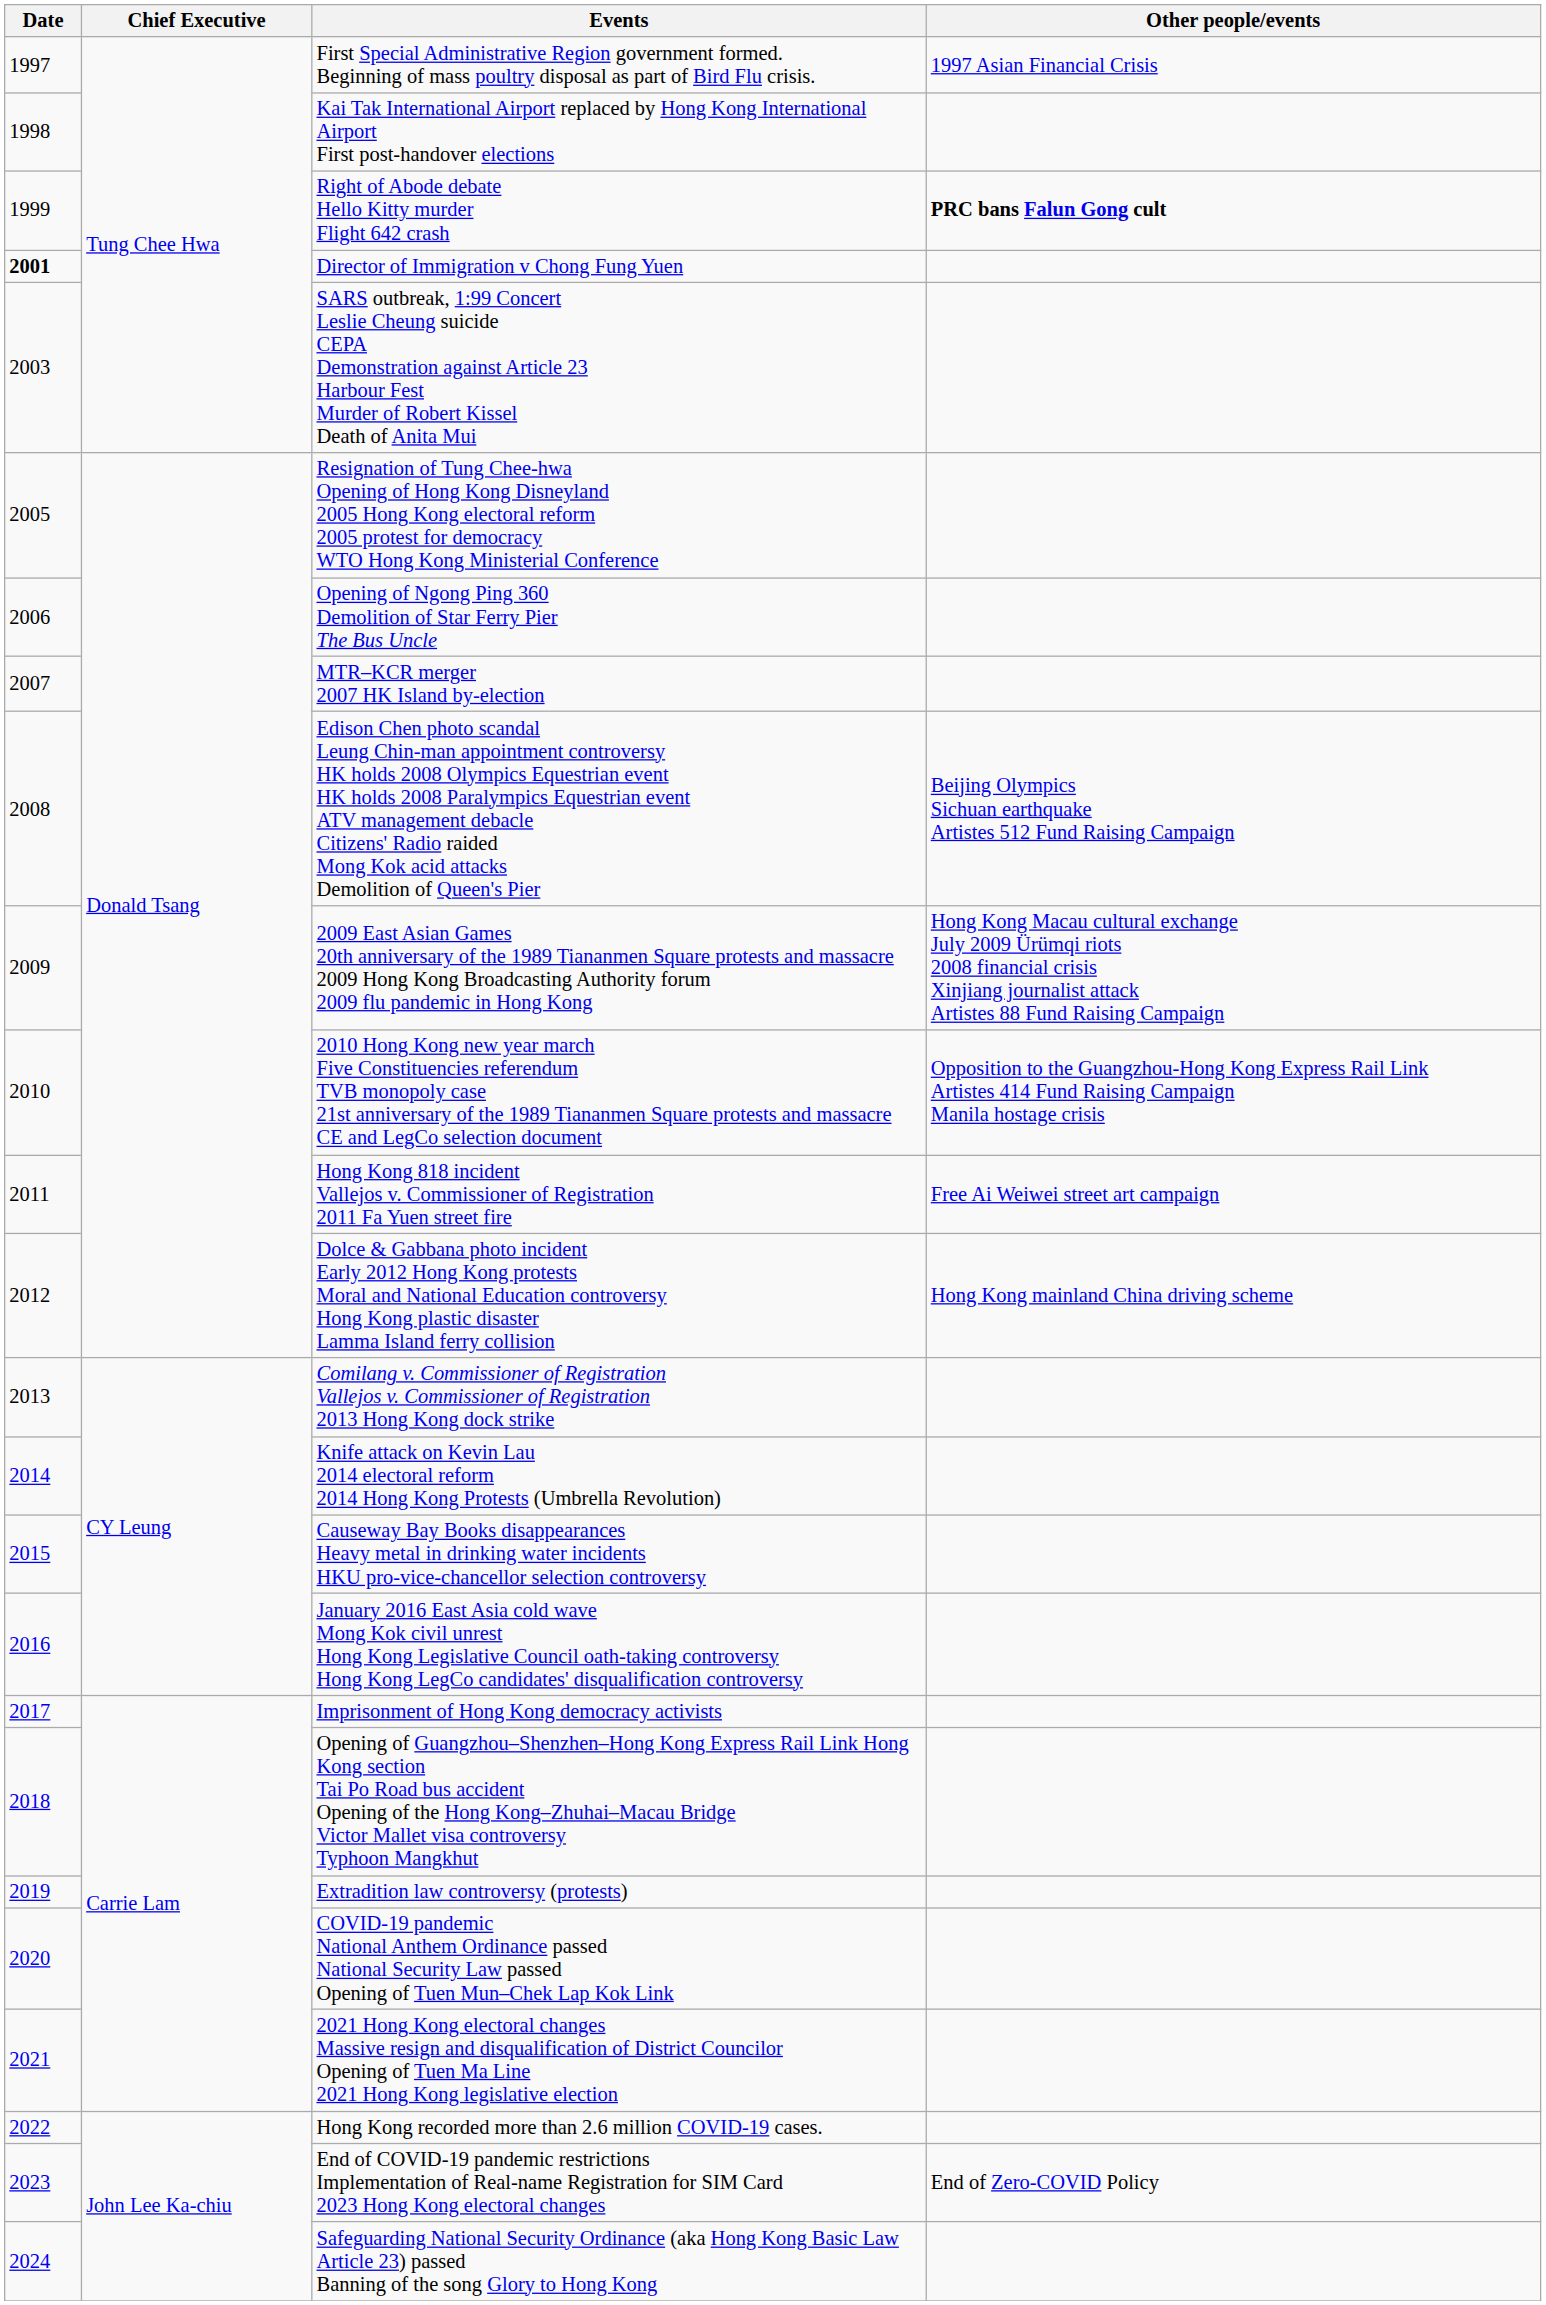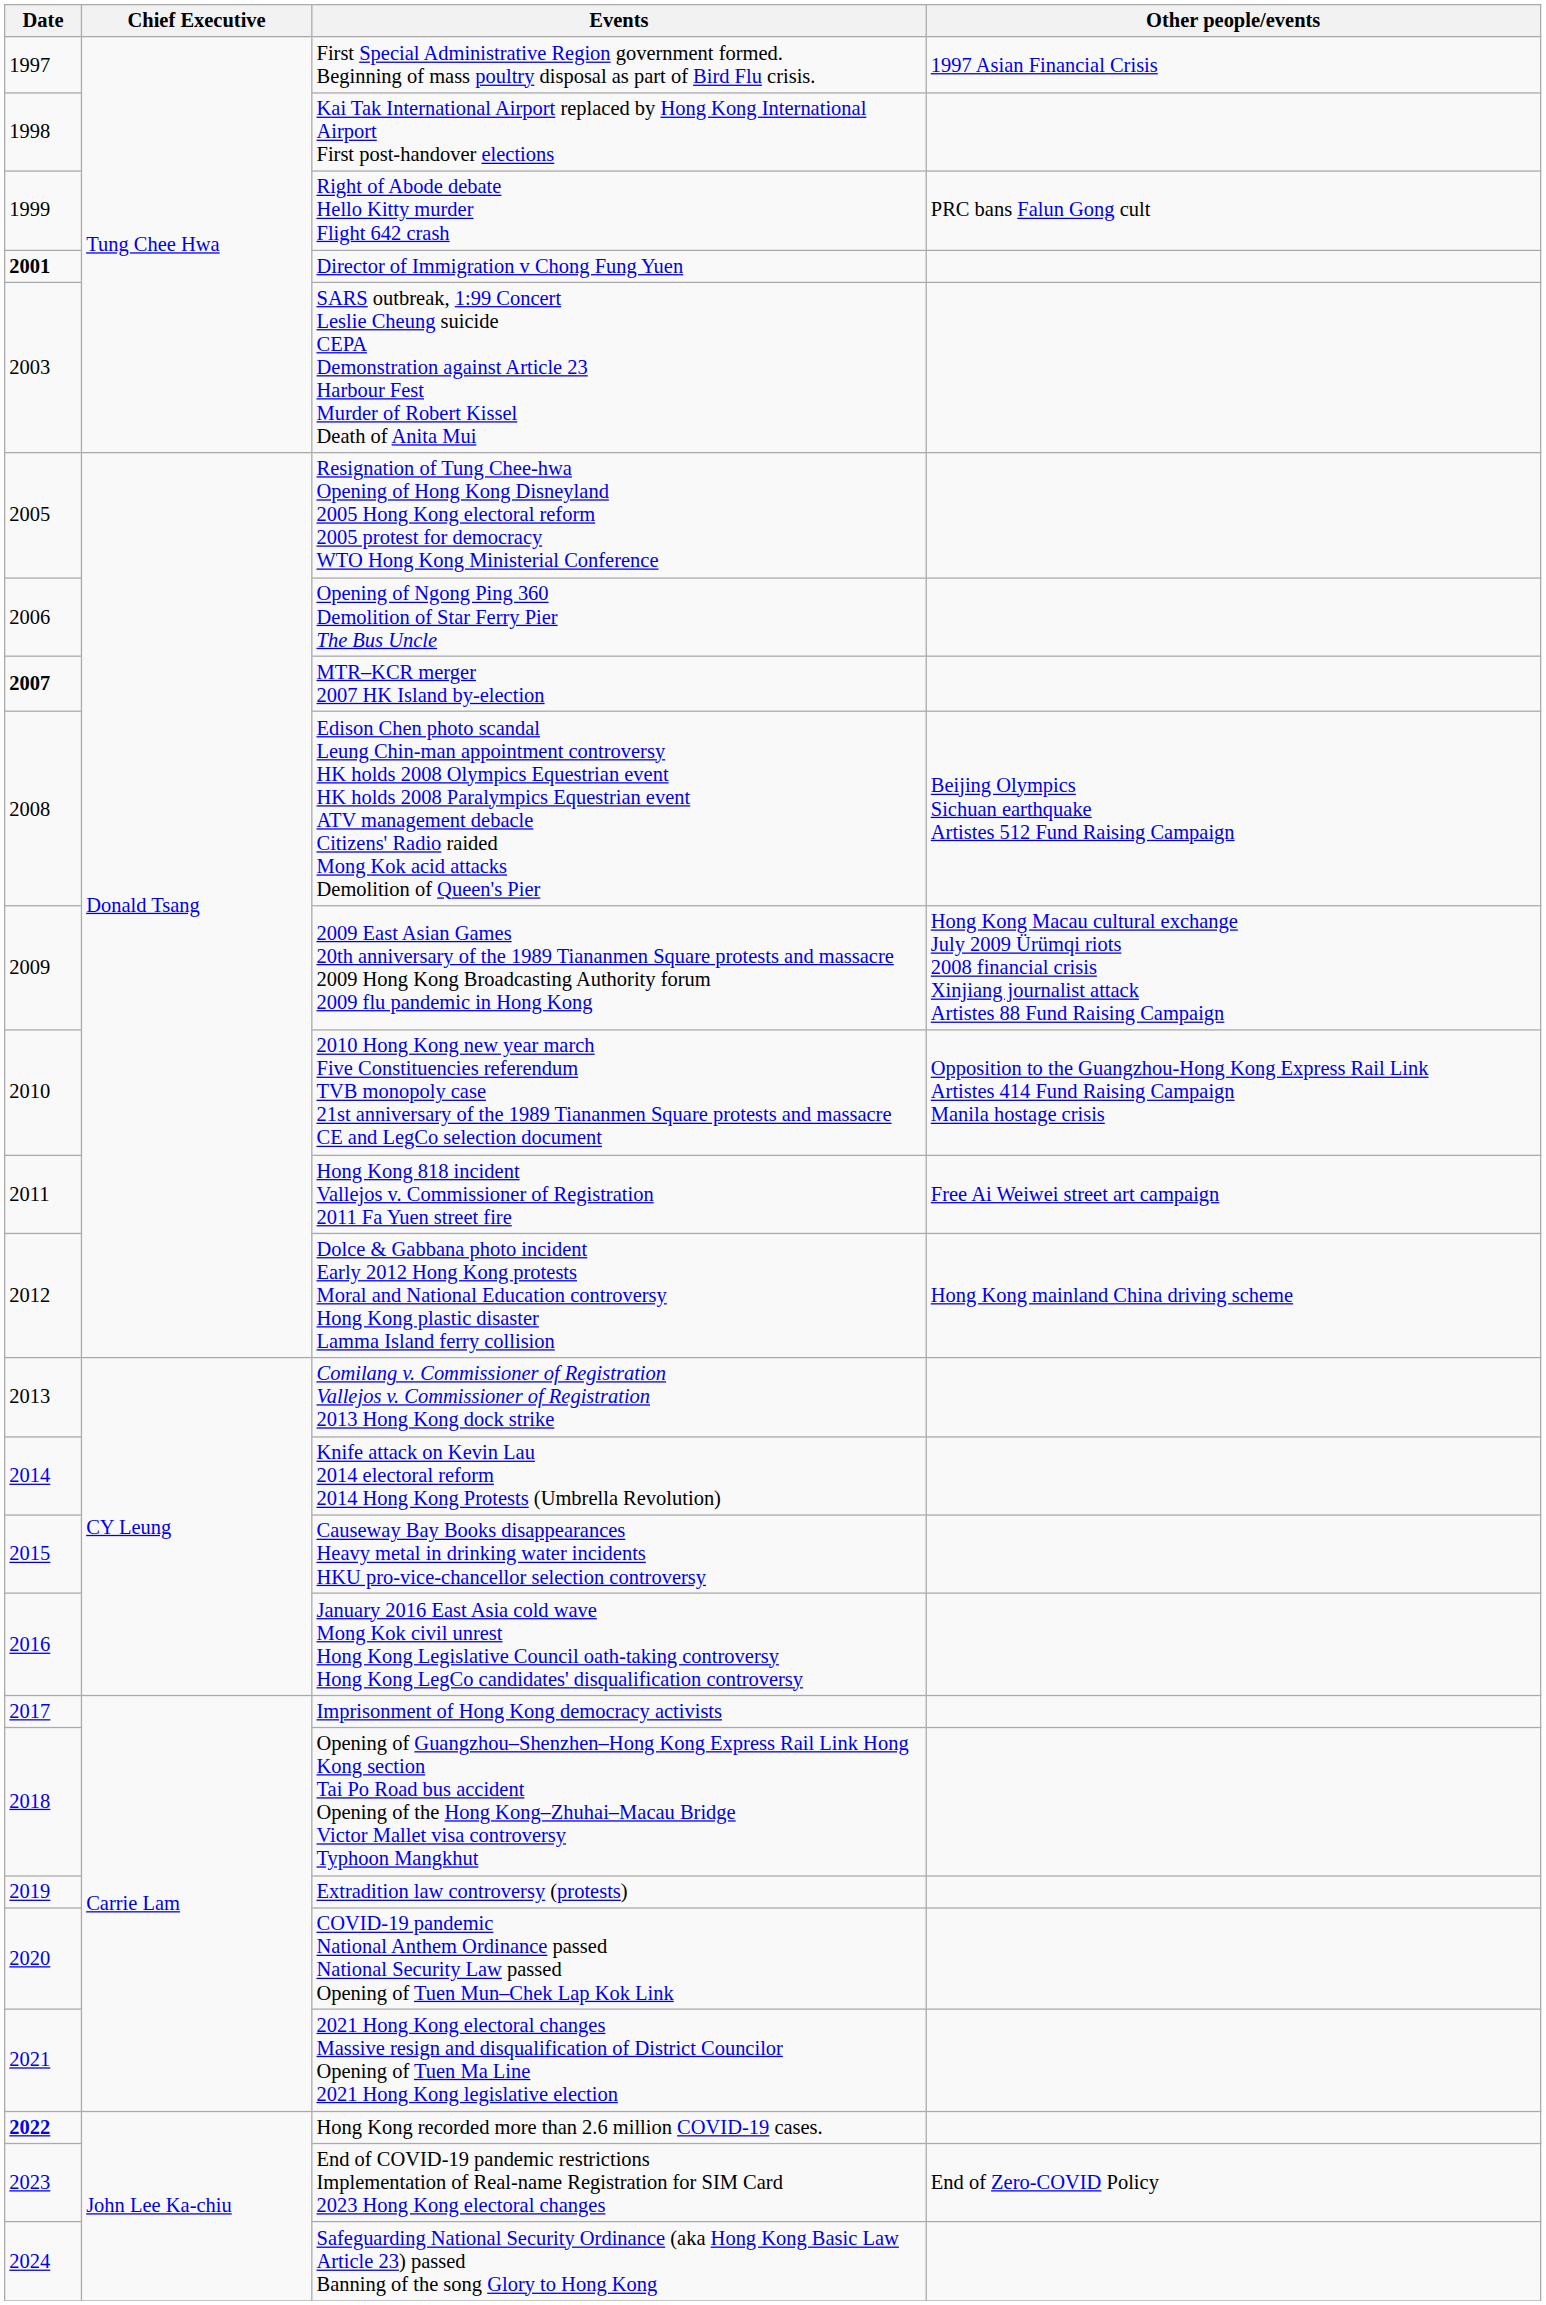(1049, 210) bold -> (1041, 210) normal
(30, 683) normal -> (30, 683) bold
(30, 2127) normal -> (30, 2127) bold
